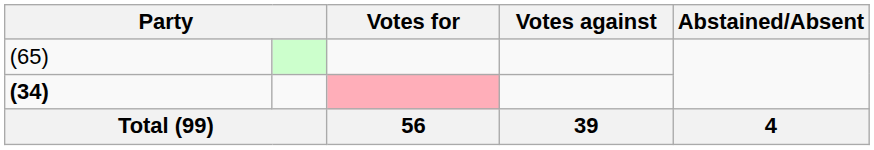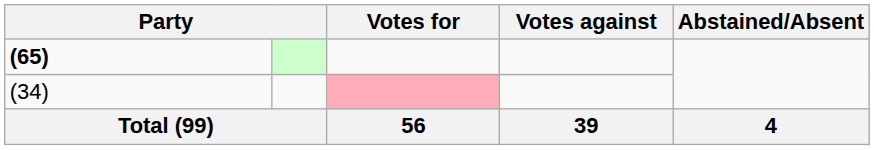(29, 56) normal -> (29, 56) bold
(29, 91) bold -> (29, 91) normal
